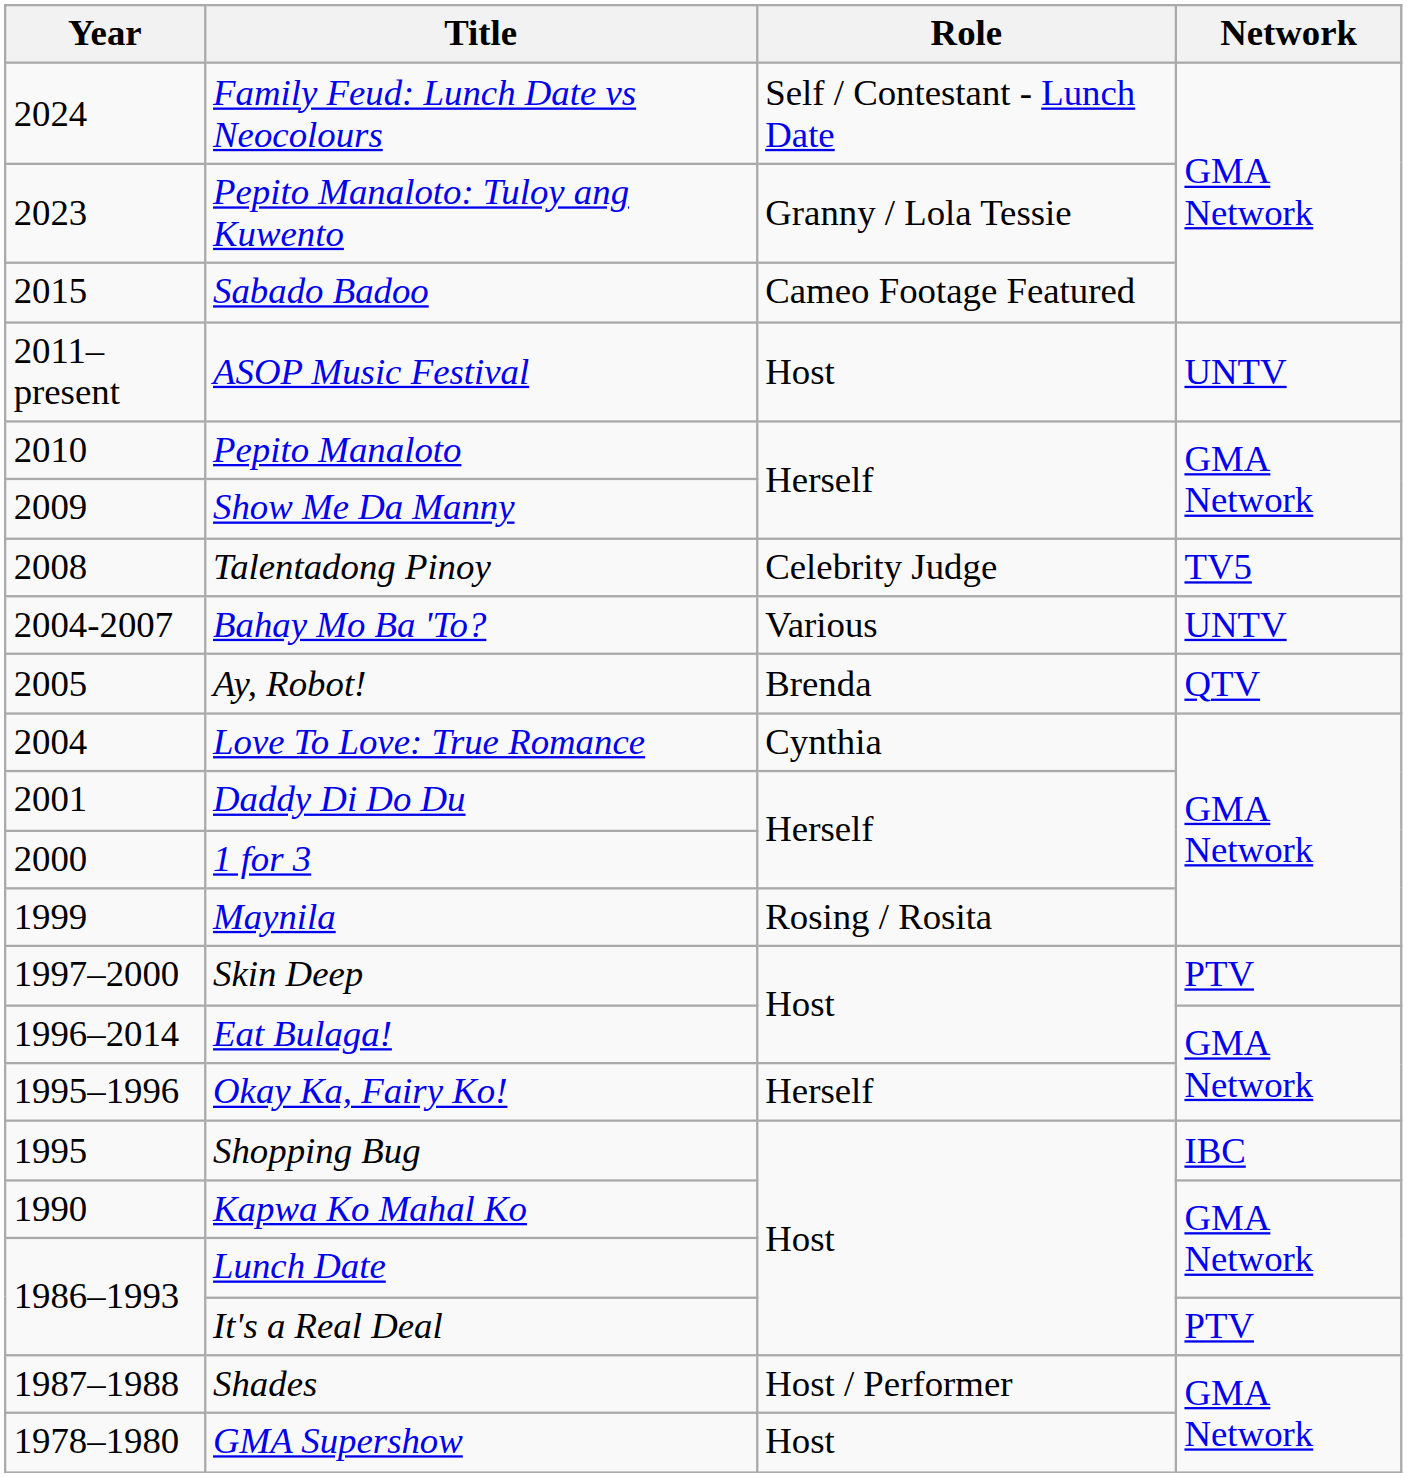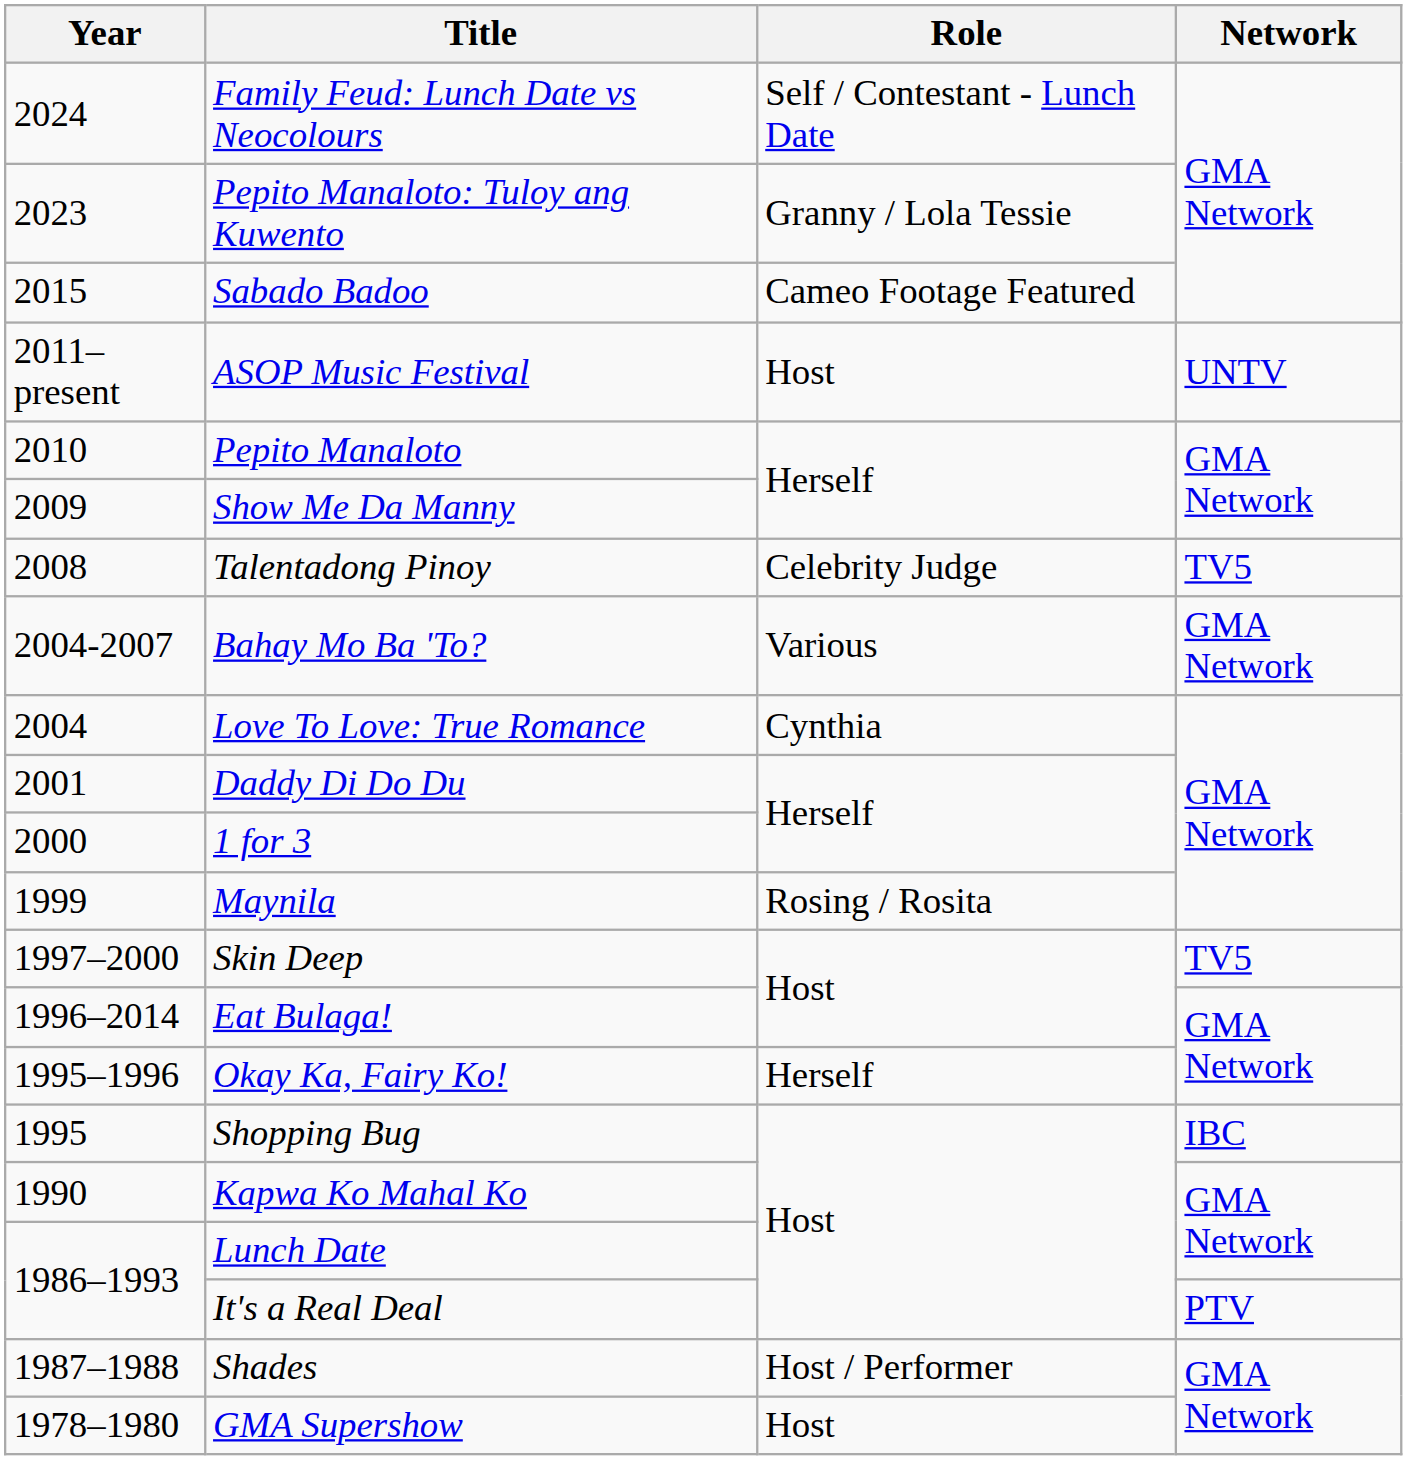(1236, 624) UNTV -> (1249, 645) GMA Network
- row: (290, 683)
(1219, 974) PTV -> (1218, 957) TV5
